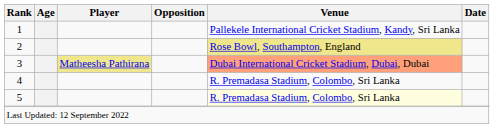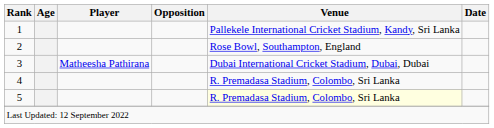(285, 47) khaki background -> (285, 47) no background
(104, 64) khaki background -> (104, 64) no background
(319, 64) lightsalmon background -> (319, 64) no background
